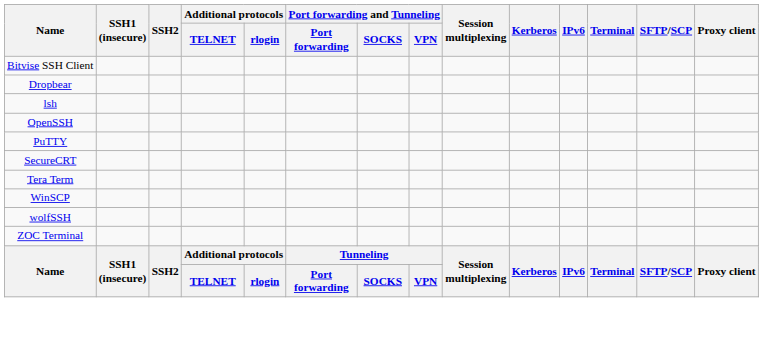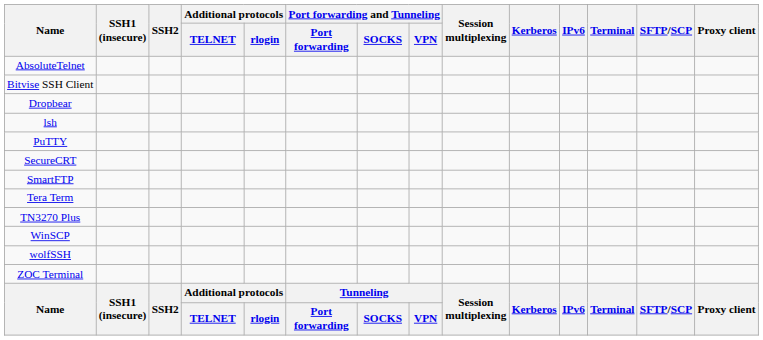+ row: (50, 65)
- row: (50, 122)
+ row: (50, 179)
+ row: (50, 217)
